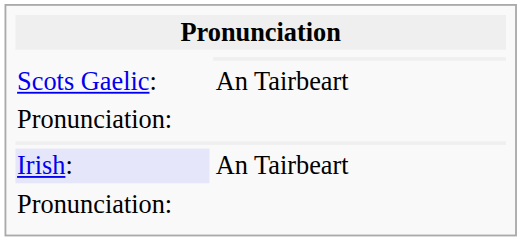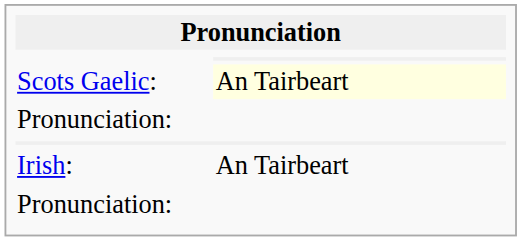(282, 81) no background -> (282, 81) lightyellow background
(45, 165) lavender background -> (45, 165) no background
